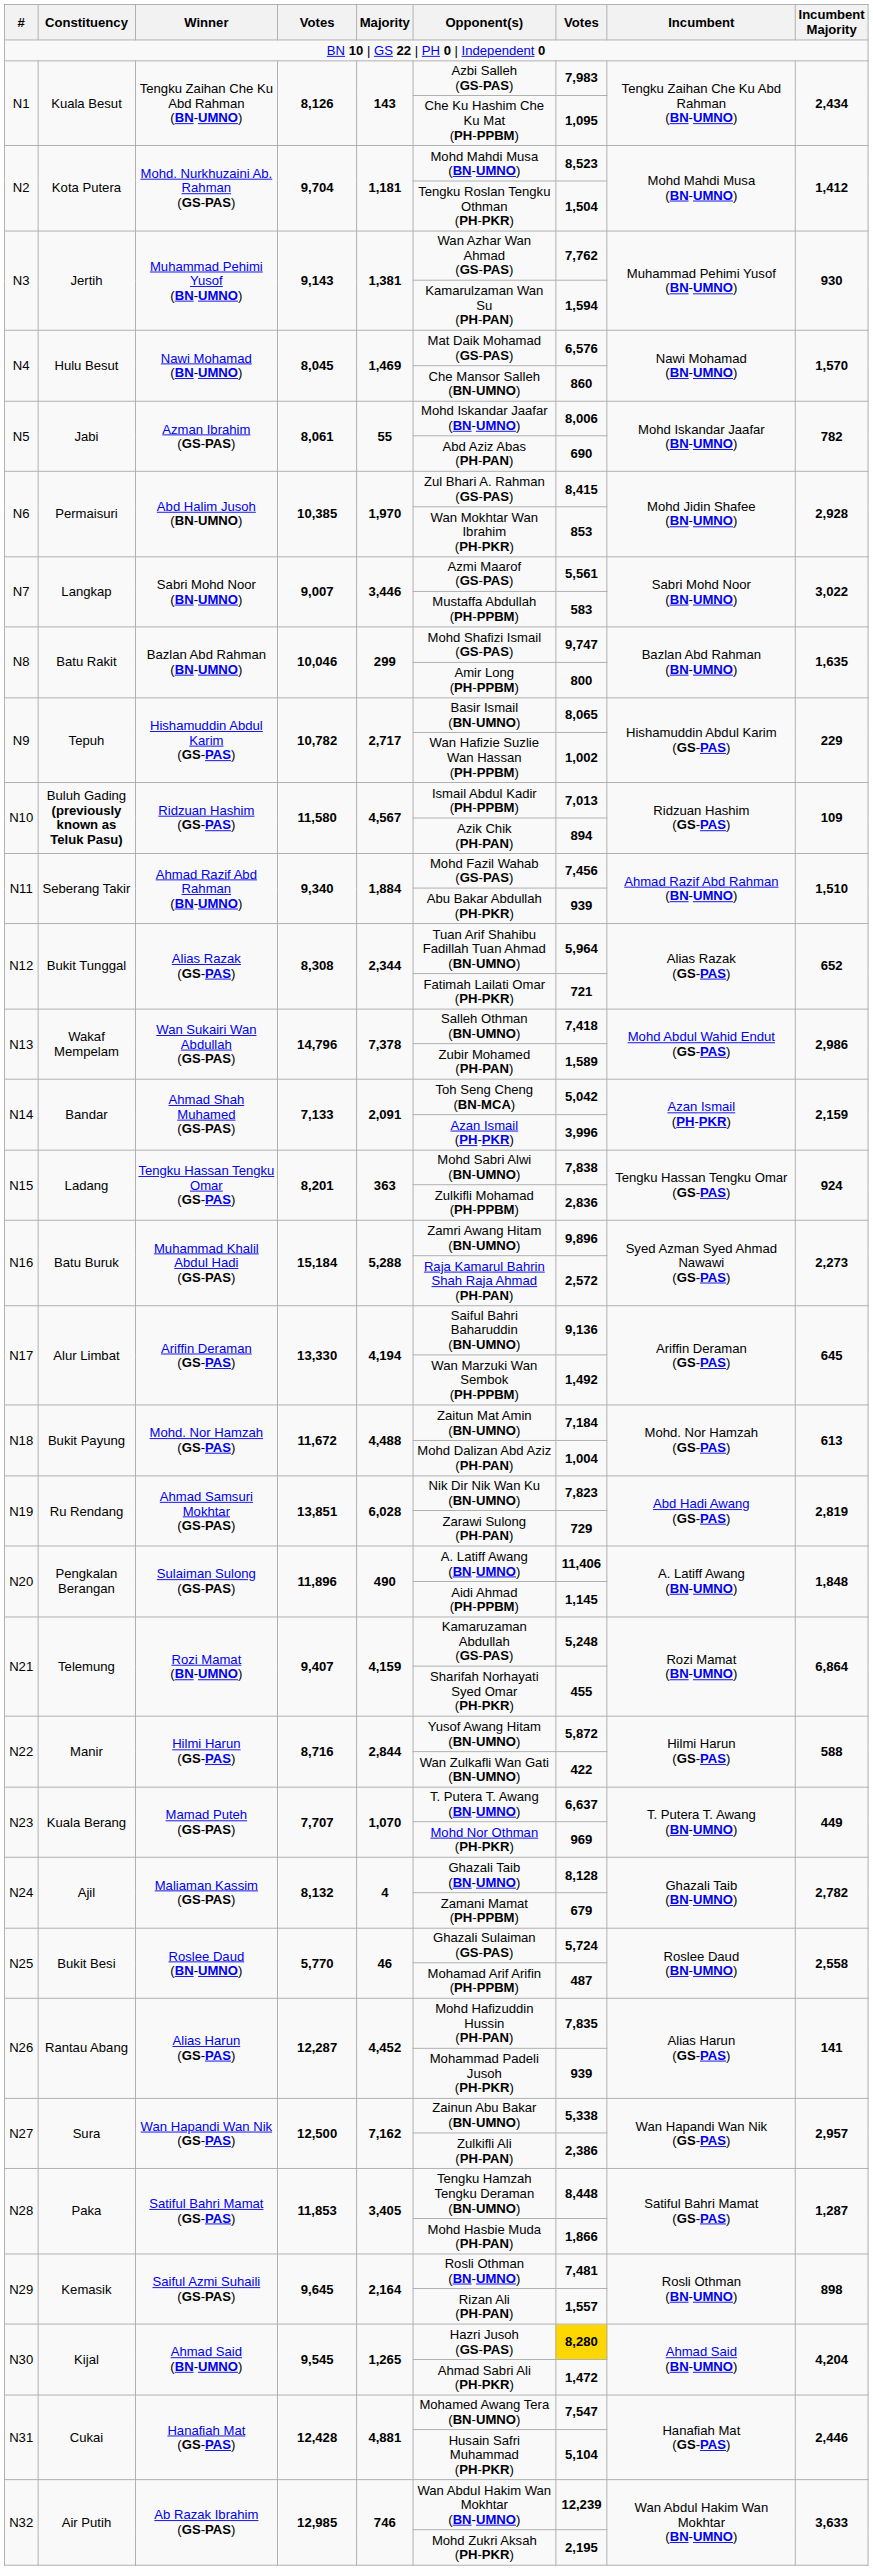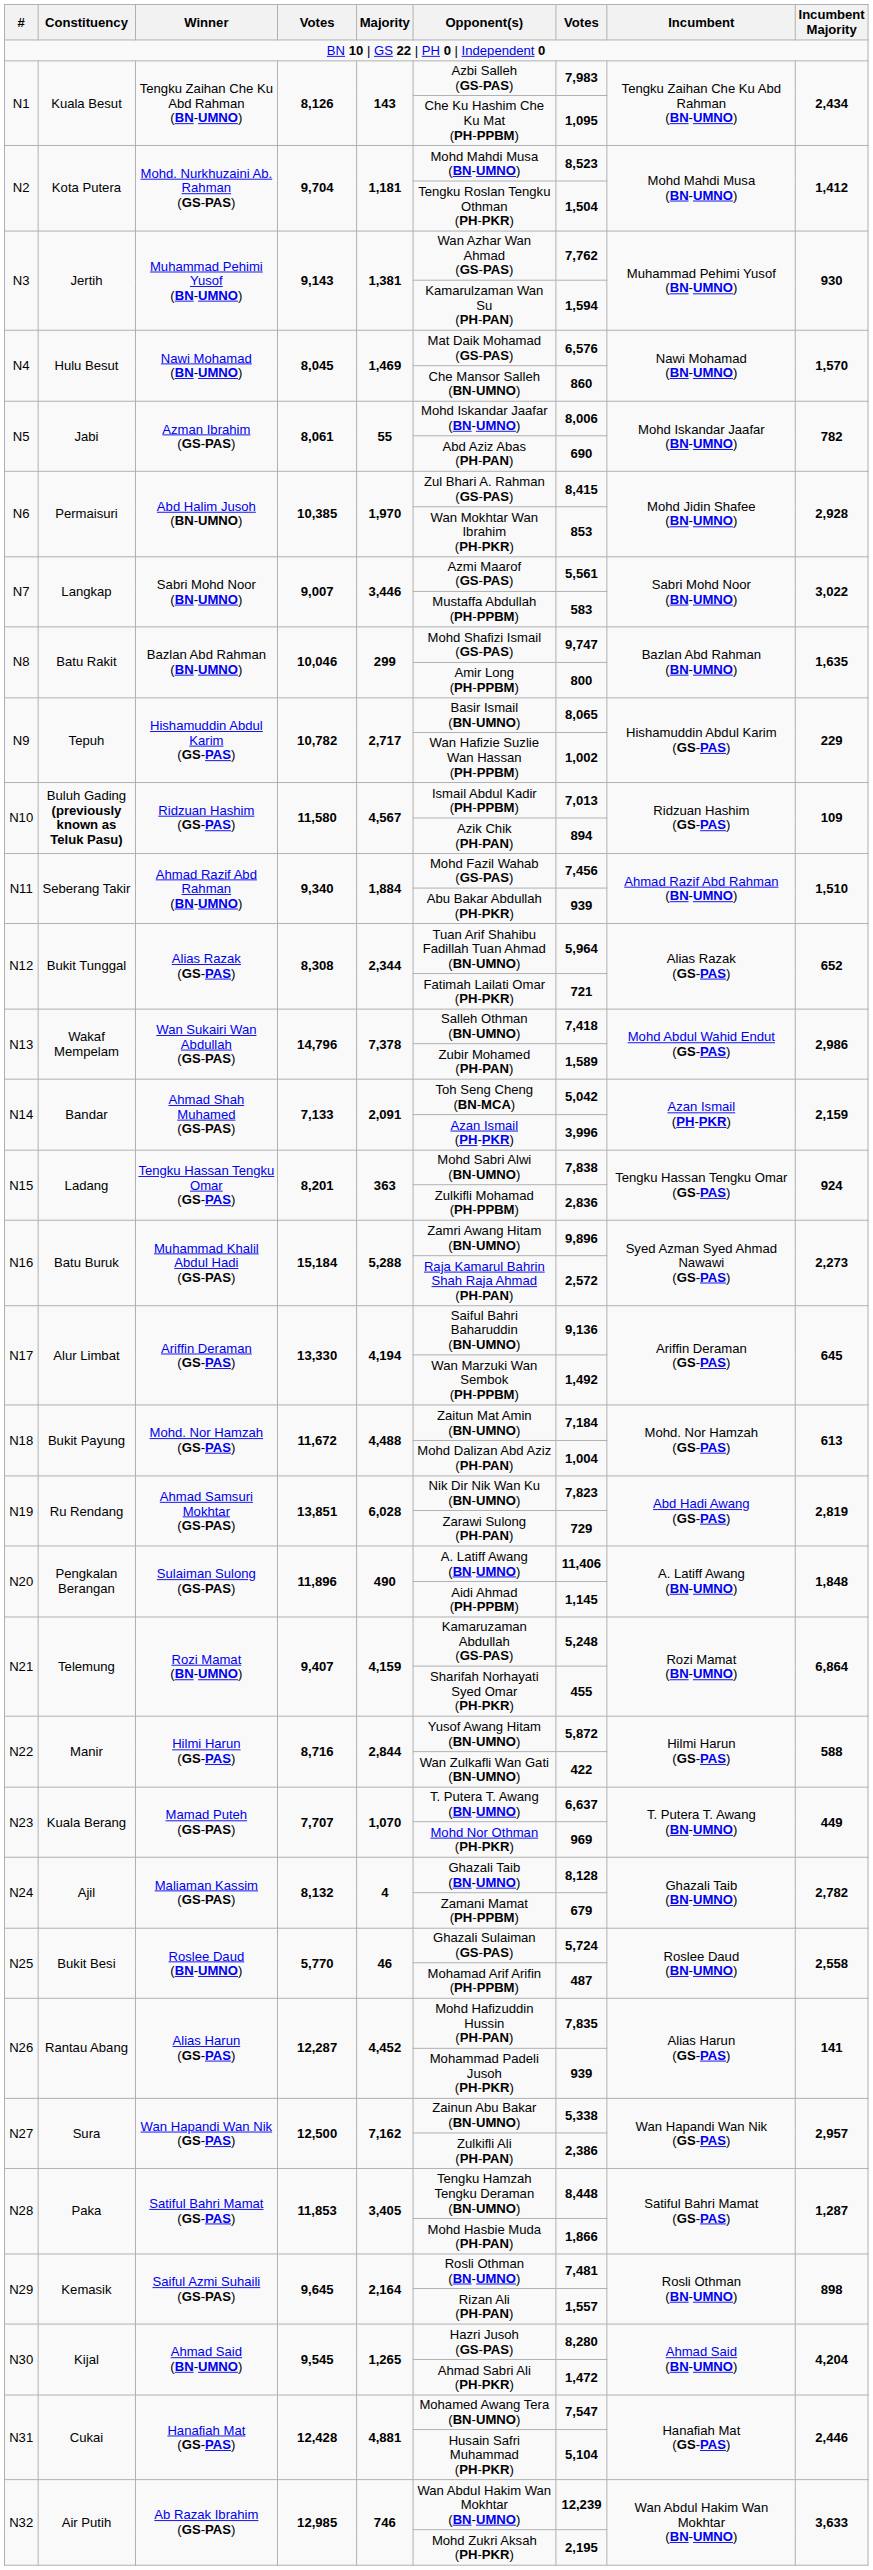(581, 2342) gold background -> (581, 2342) no background
